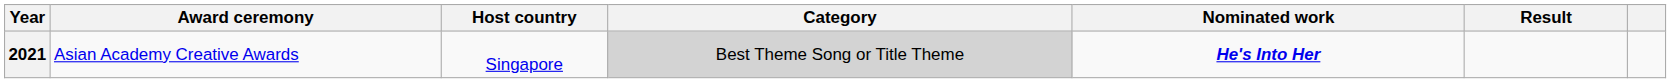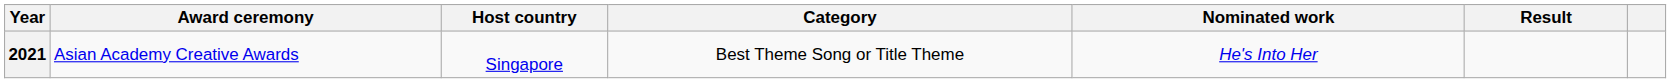(840, 54) lightgrey background -> (840, 54) no background
(1268, 54) bold -> (1268, 54) normal
